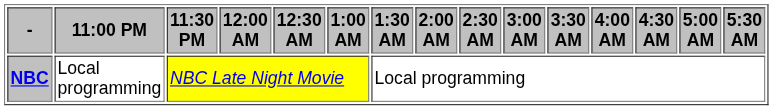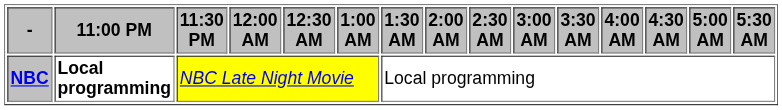(109, 78) normal -> (114, 78) bold
